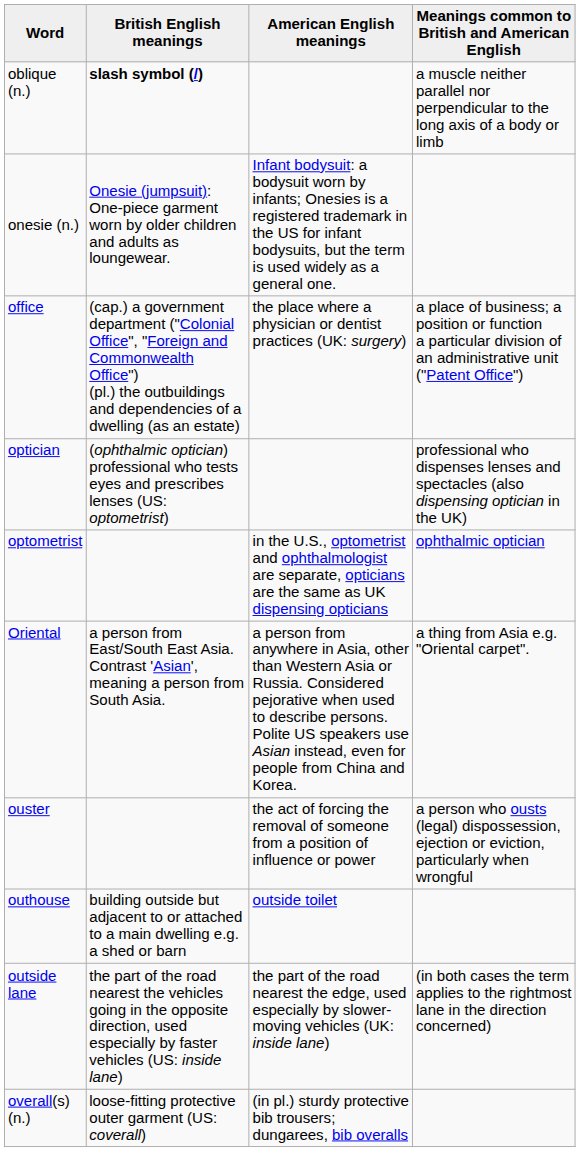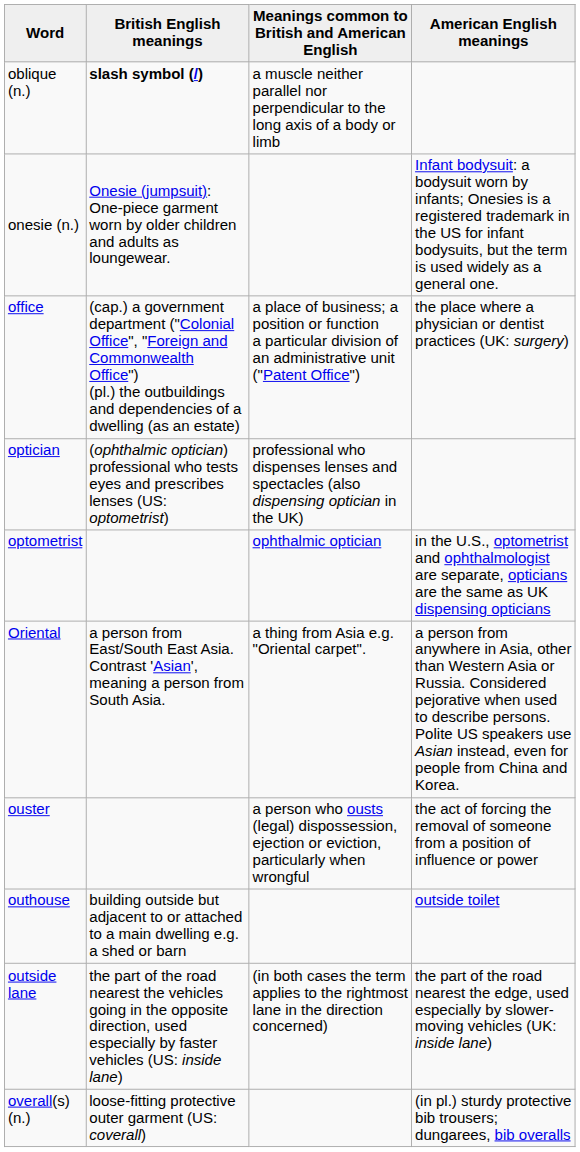columns swapped: (494, 33) <-> (331, 33)
